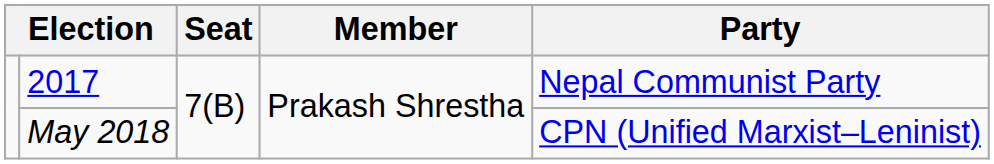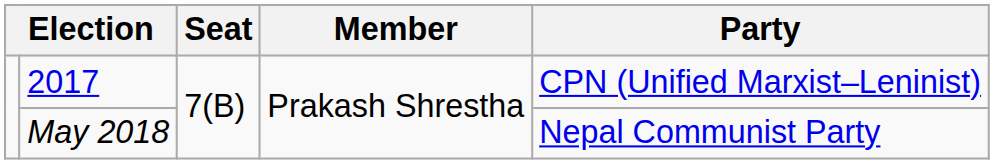(710, 81) Nepal Communist Party -> (760, 81) CPN (Unified Marxist–Leninist)
(760, 132) CPN (Unified Marxist–Leninist) -> (710, 132) Nepal Communist Party
